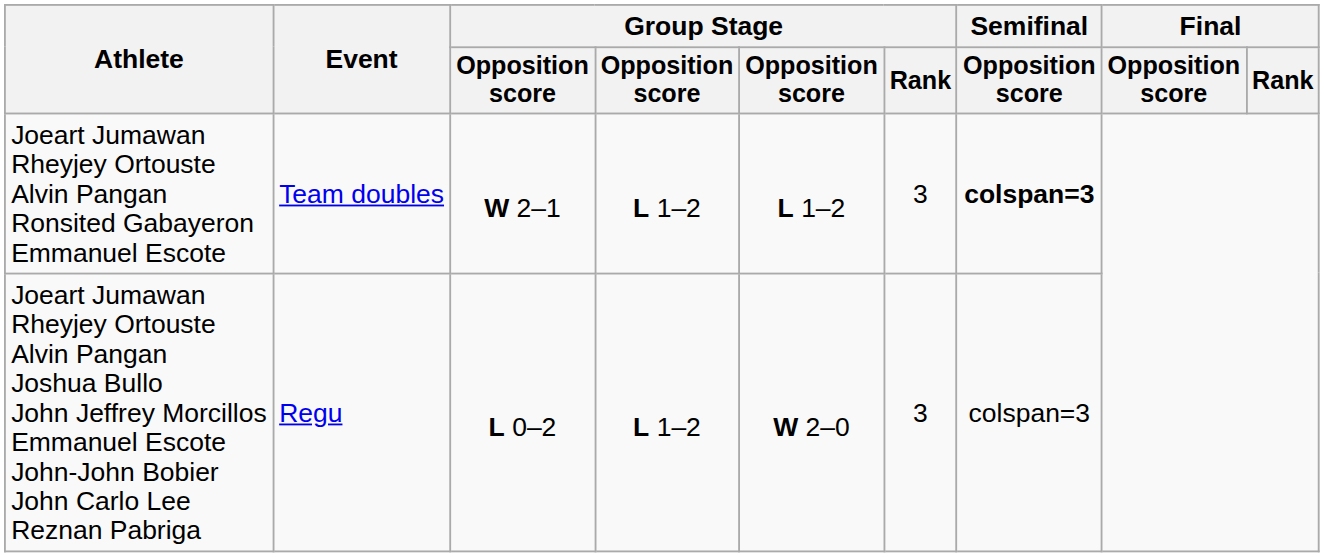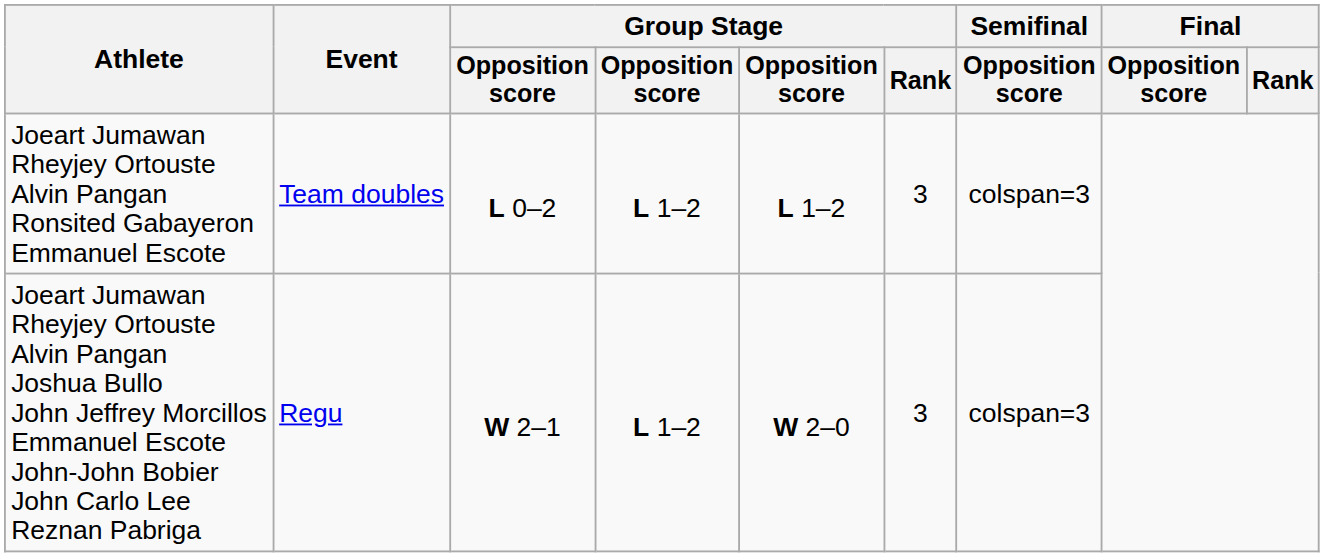(522, 209) W 2–1 -> (522, 209) L 0–2
(1029, 194) bold -> (1029, 194) normal
(522, 427) L 0–2 -> (522, 427) W 2–1
